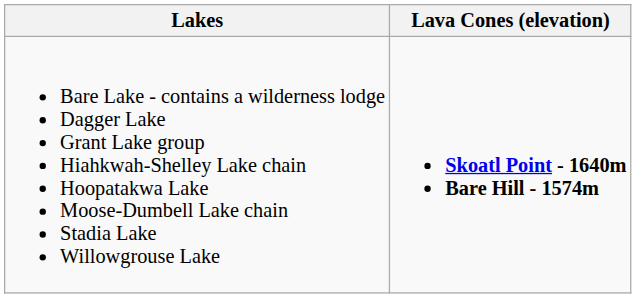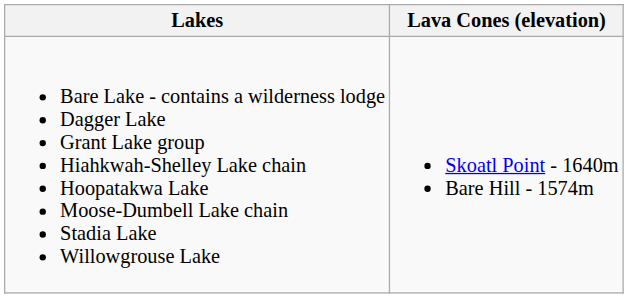(510, 176) bold -> (507, 176) normal
